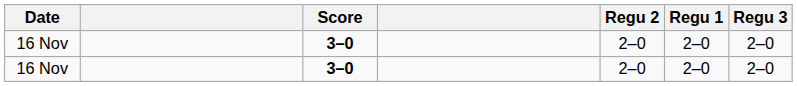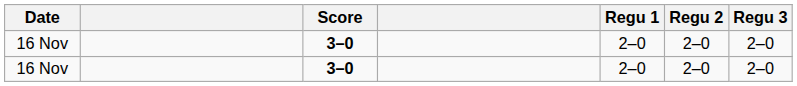columns swapped: (696, 18) <-> (632, 18)
